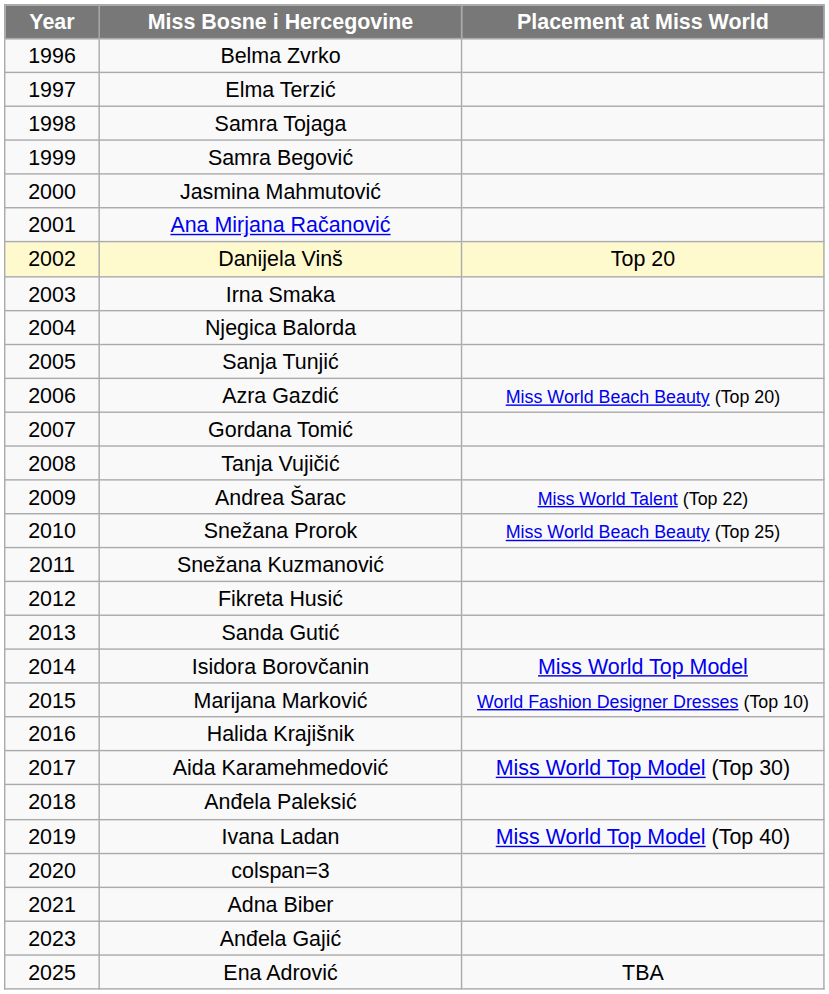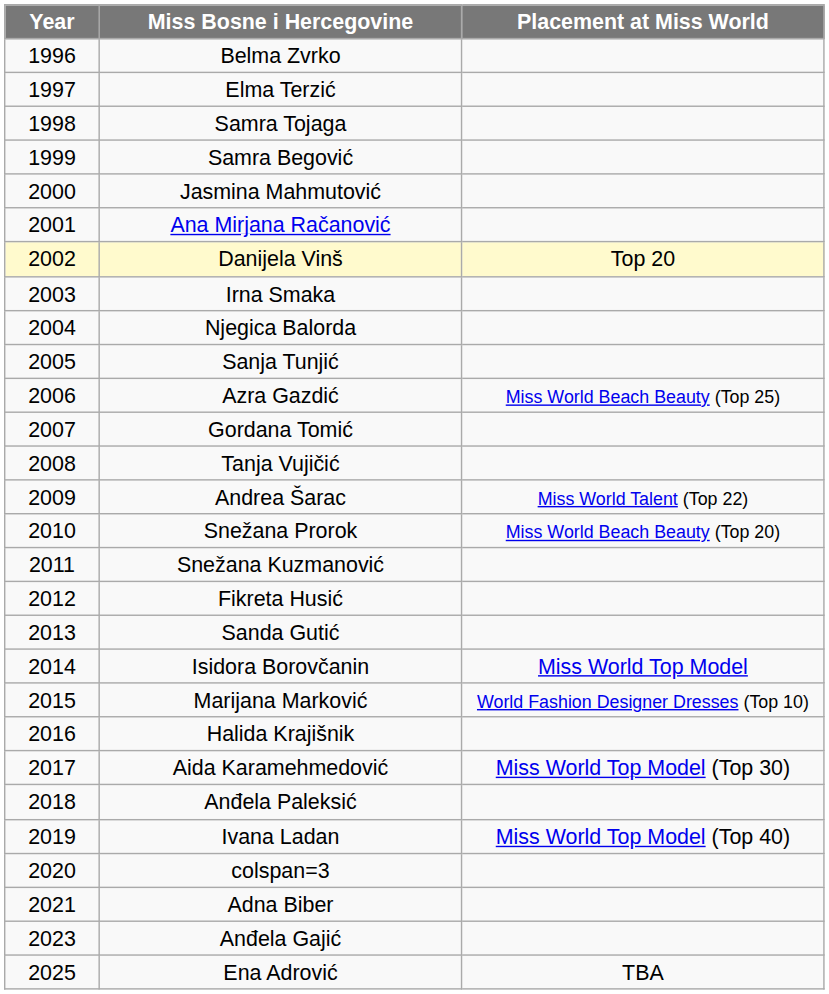(643, 397) Miss World Beach Beauty (Top 20) -> (643, 397) Miss World Beach Beauty (Top 25)
(643, 533) Miss World Beach Beauty (Top 25) -> (643, 533) Miss World Beach Beauty (Top 20)
